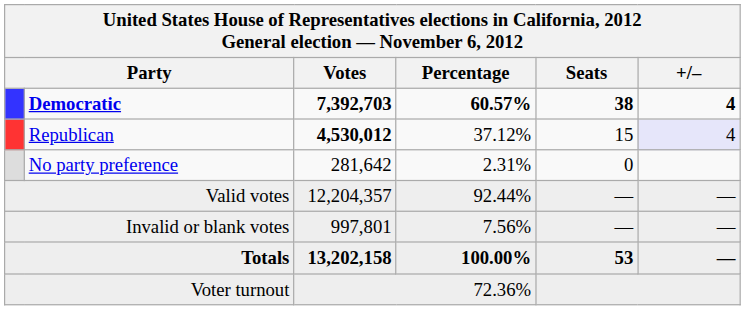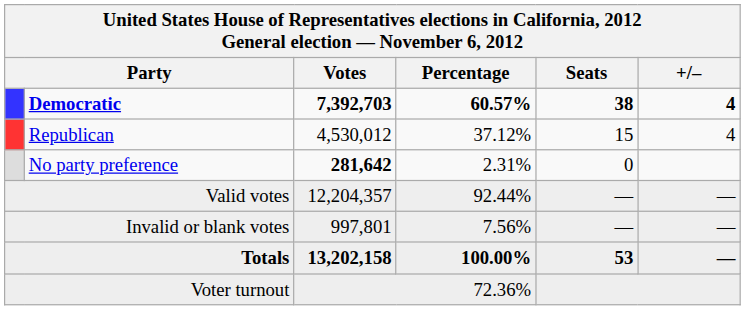(354, 134) bold -> (354, 134) normal
(731, 134) lavender background -> (731, 134) no background
(361, 165) normal -> (361, 165) bold
